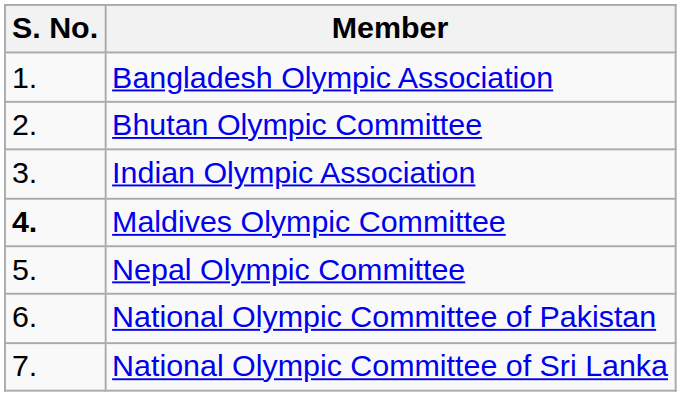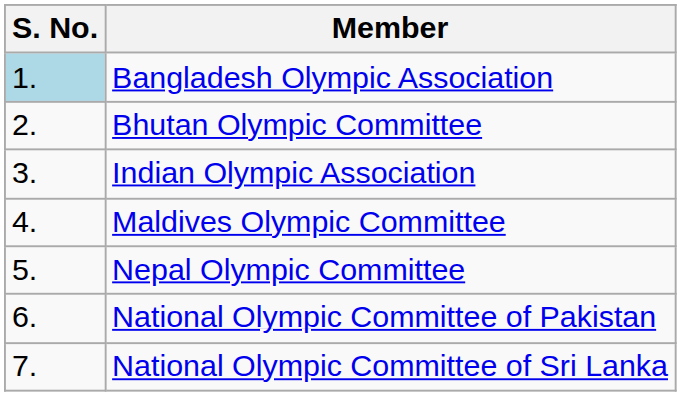(25, 76) no background -> (25, 76) lightblue background
(25, 221) bold -> (25, 221) normal
